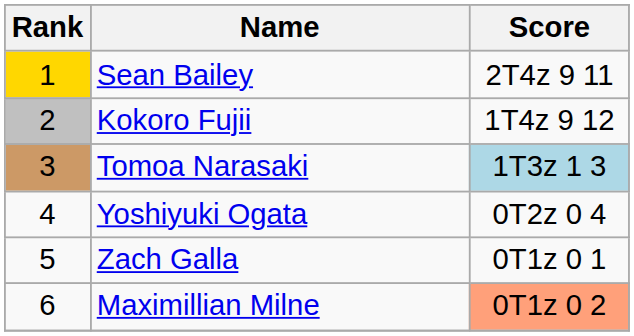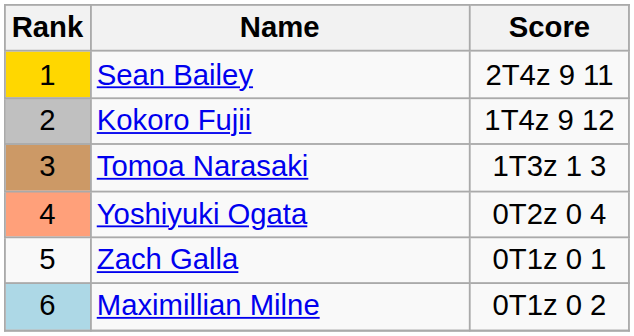(549, 167) lightblue background -> (549, 167) no background
(47, 213) no background -> (47, 213) lightsalmon background
(47, 306) no background -> (47, 306) lightblue background
(549, 306) lightsalmon background -> (549, 306) no background
